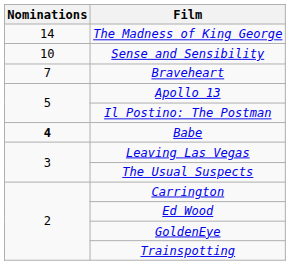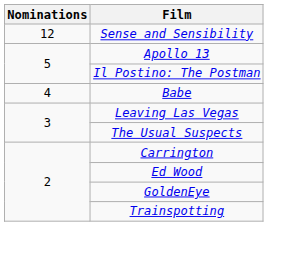- row: (188, 34)
(47, 54) 10 -> (47, 34) 12
- row: (188, 73)
(47, 133) bold -> (47, 93) normal
